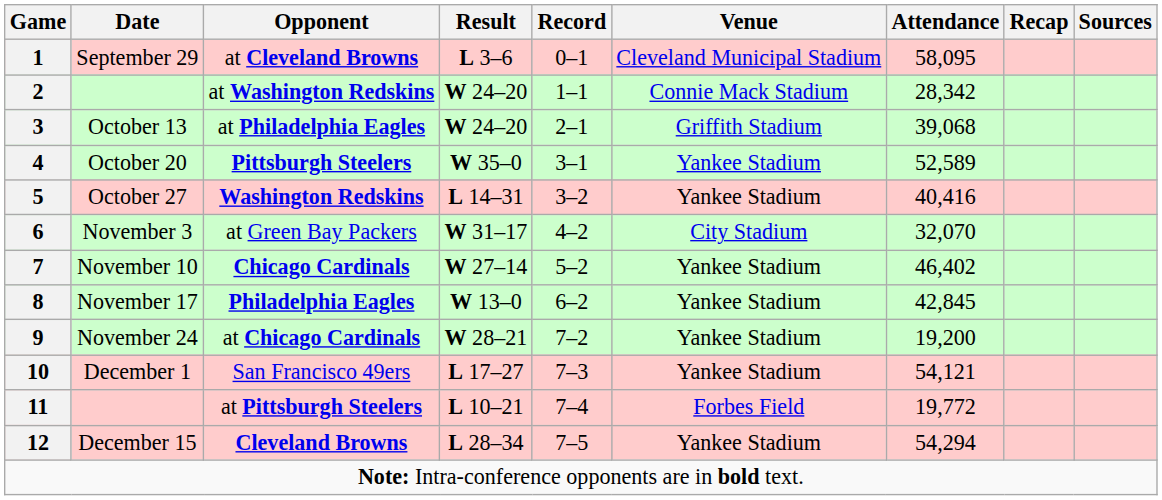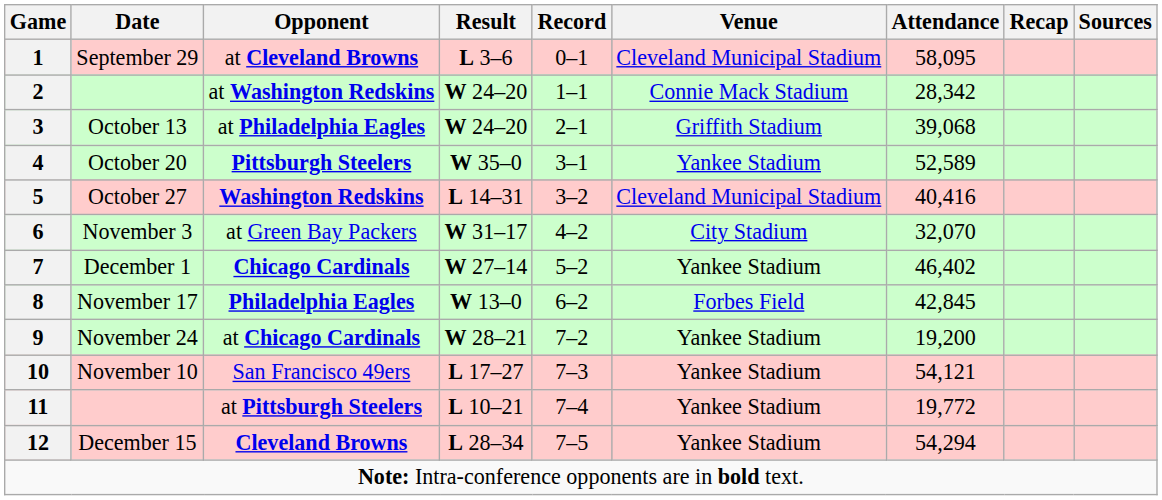(749, 197) Yankee Stadium -> (749, 197) Cleveland Municipal Stadium
(137, 267) November 10 -> (137, 267) December 1
(749, 302) Yankee Stadium -> (749, 302) Forbes Field
(137, 372) December 1 -> (137, 372) November 10
(749, 407) Forbes Field -> (749, 407) Yankee Stadium
